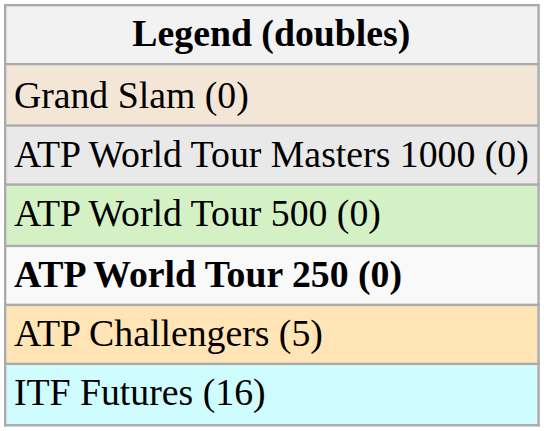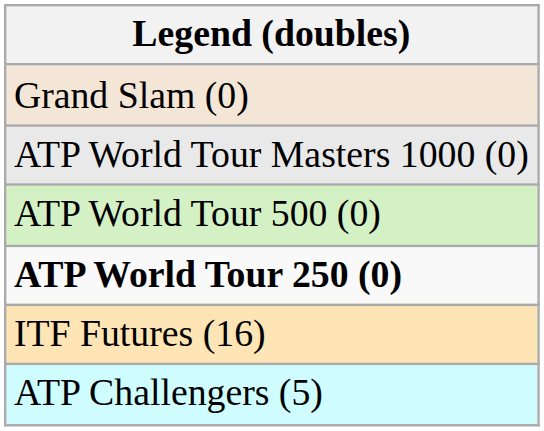(168, 333) ATP Challengers (5) -> (140, 333) ITF Futures (16)
(140, 393) ITF Futures (16) -> (168, 393) ATP Challengers (5)
